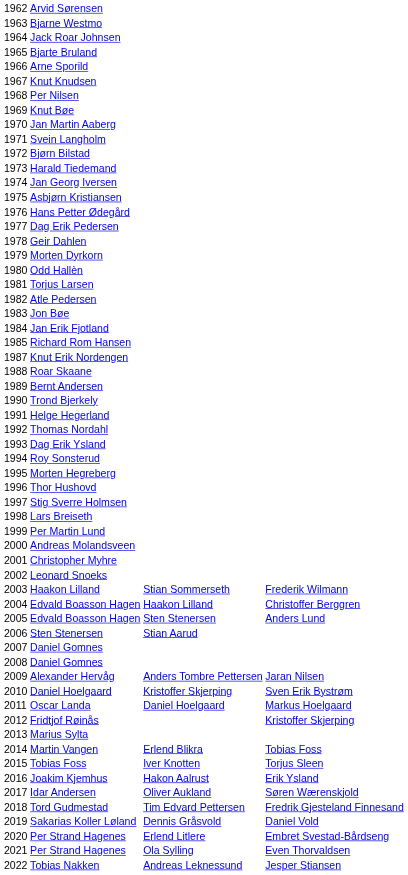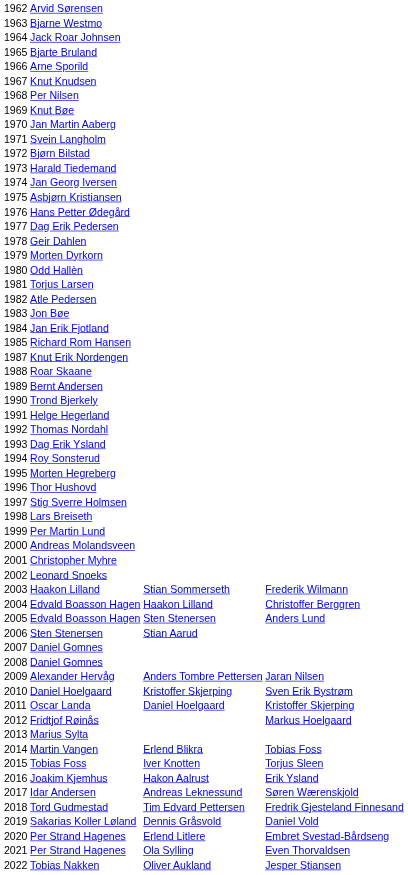(308, 706) Markus Hoelgaard -> (310, 706) Kristoffer Skjerping
(310, 720) Kristoffer Skjerping -> (308, 720) Markus Hoelgaard
(177, 793) Oliver Aukland -> (193, 793) Andreas Leknessund
(193, 865) Andreas Leknessund -> (177, 865) Oliver Aukland
